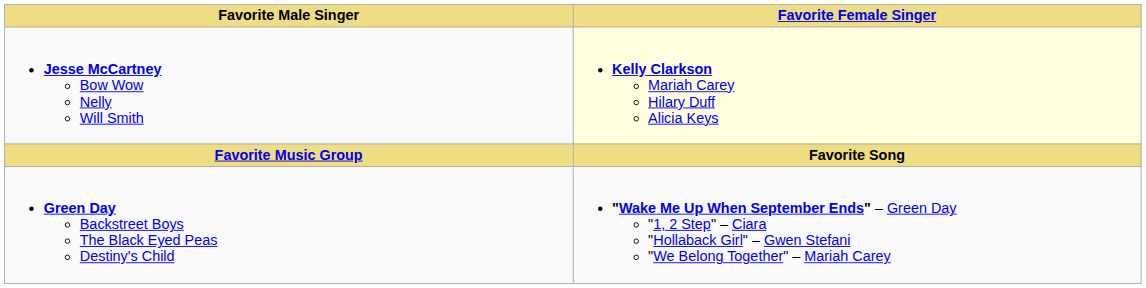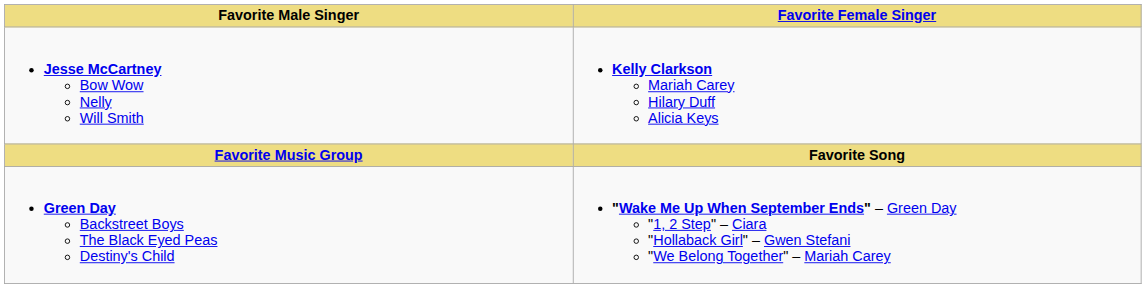(857, 94) lightyellow background -> (857, 94) no background
